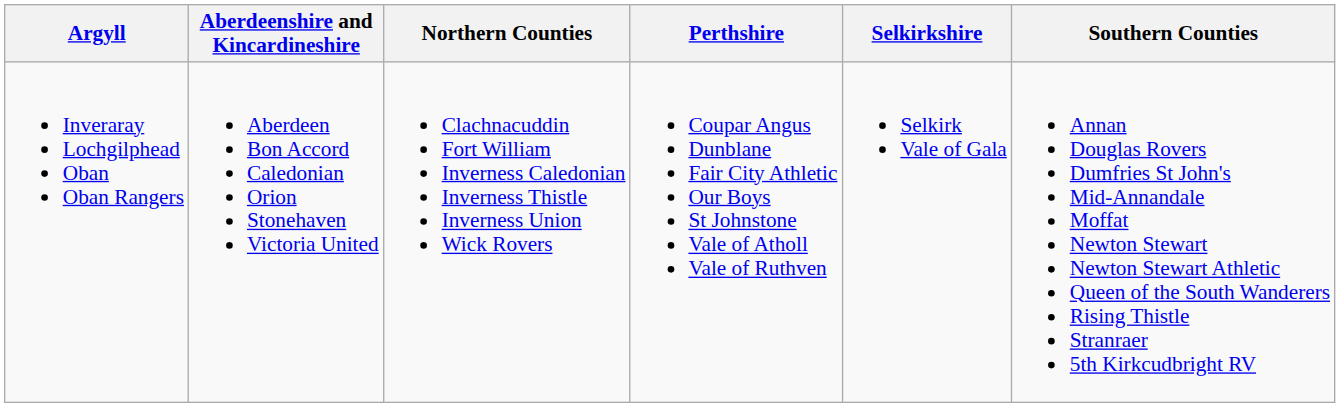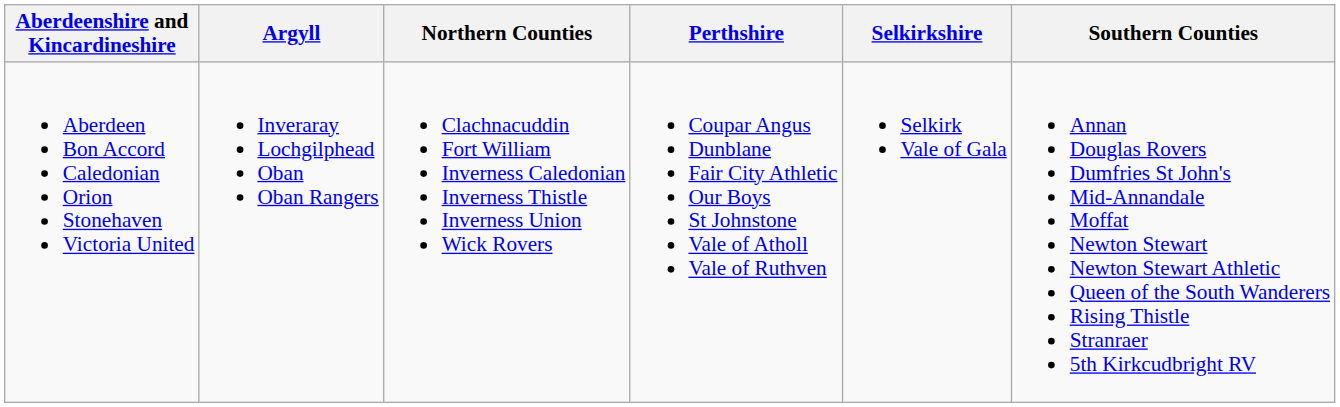columns swapped: (286, 33) <-> (97, 33)
